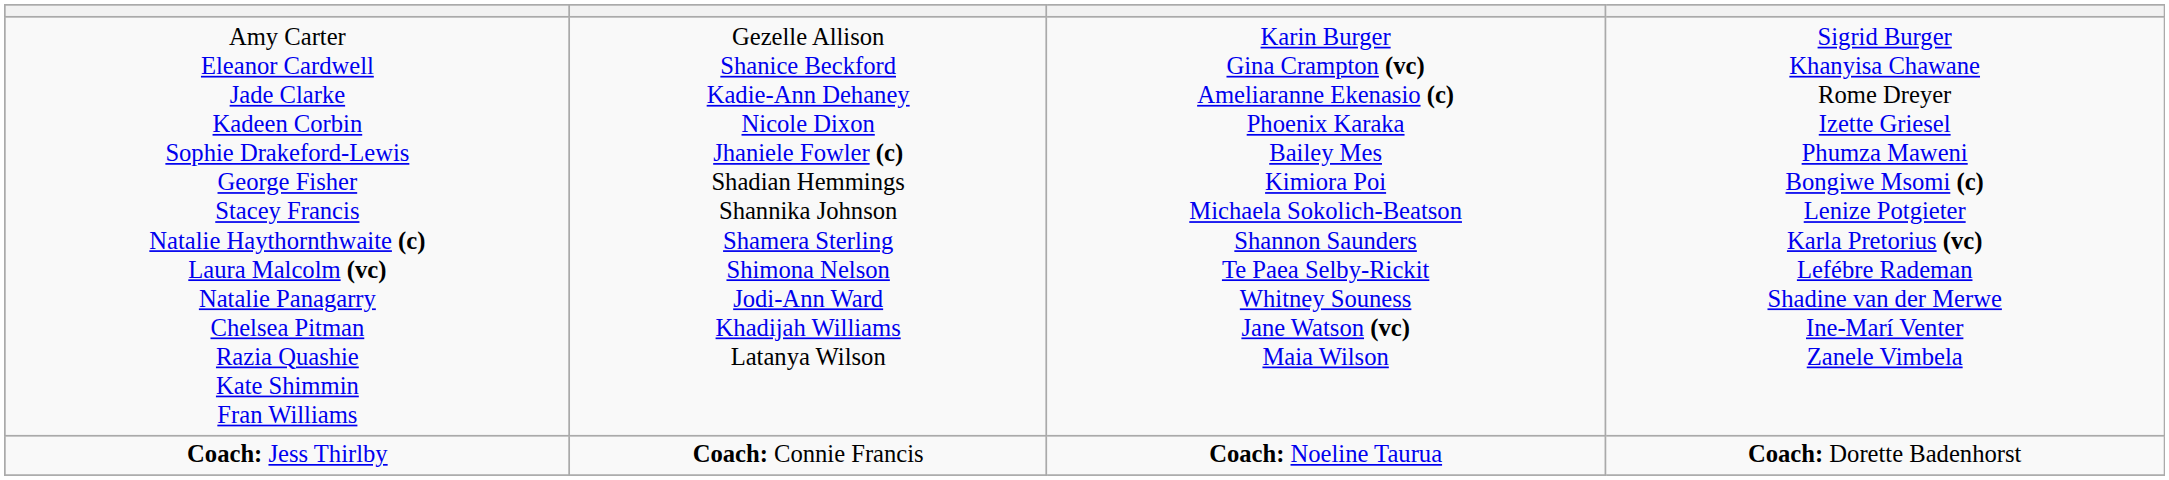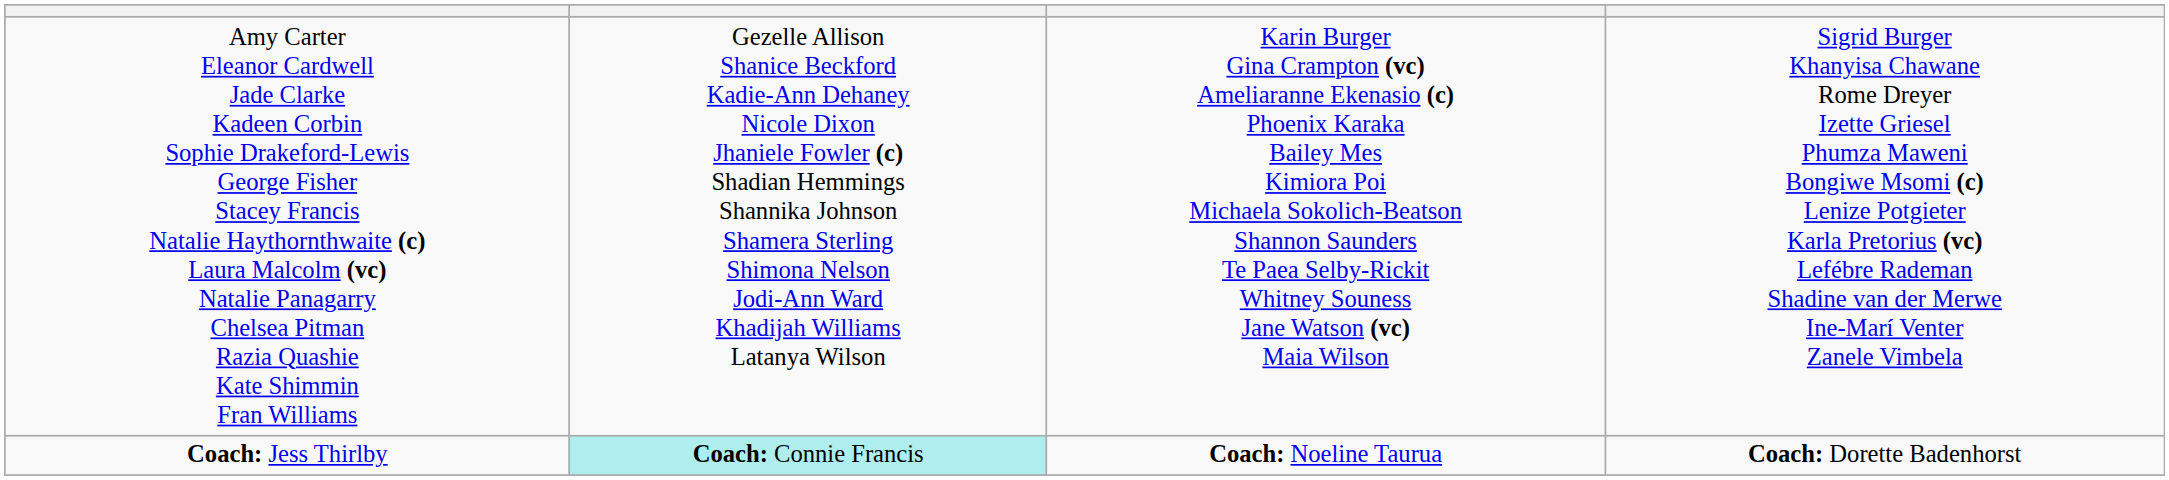(808, 455) no background -> (808, 455) paleturquoise background
